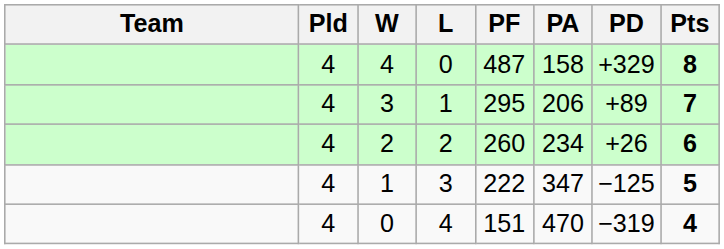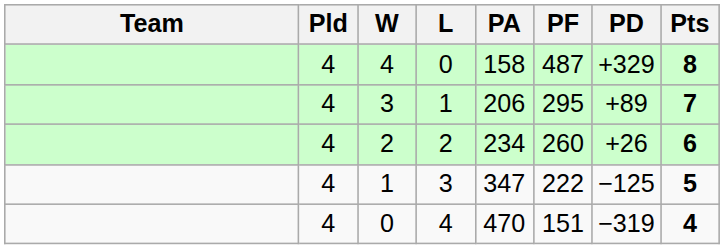columns swapped: (504, 24) <-> (563, 24)
